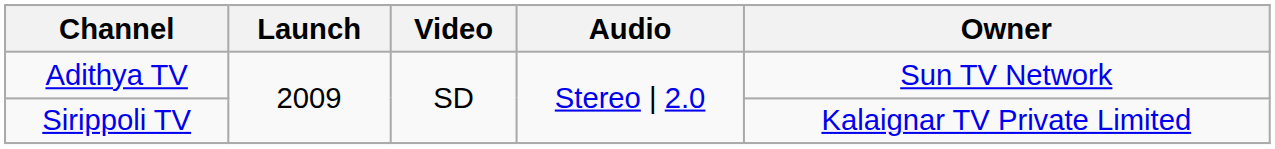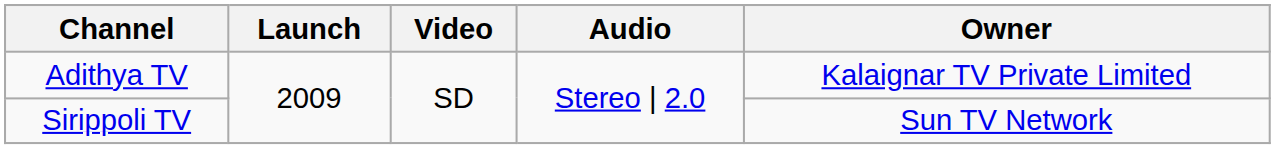(1006, 75) Sun TV Network -> (1006, 75) Kalaignar TV Private Limited
(1006, 121) Kalaignar TV Private Limited -> (1006, 121) Sun TV Network
